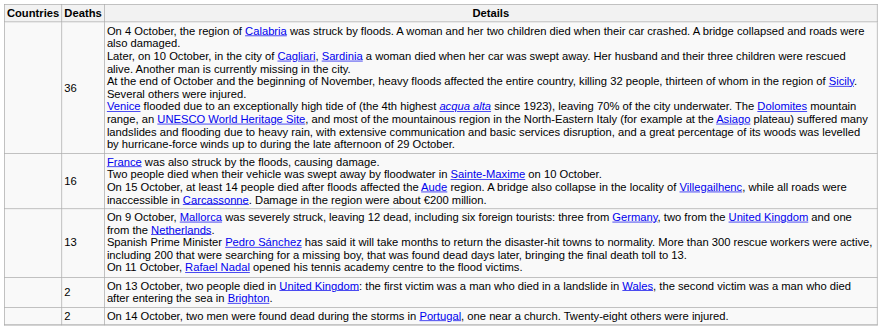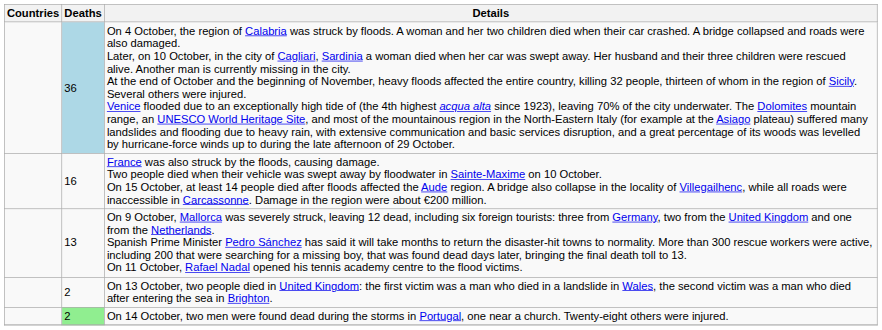(71, 87) no background -> (71, 87) lightblue background
(67, 316) no background -> (67, 316) lightgreen background
